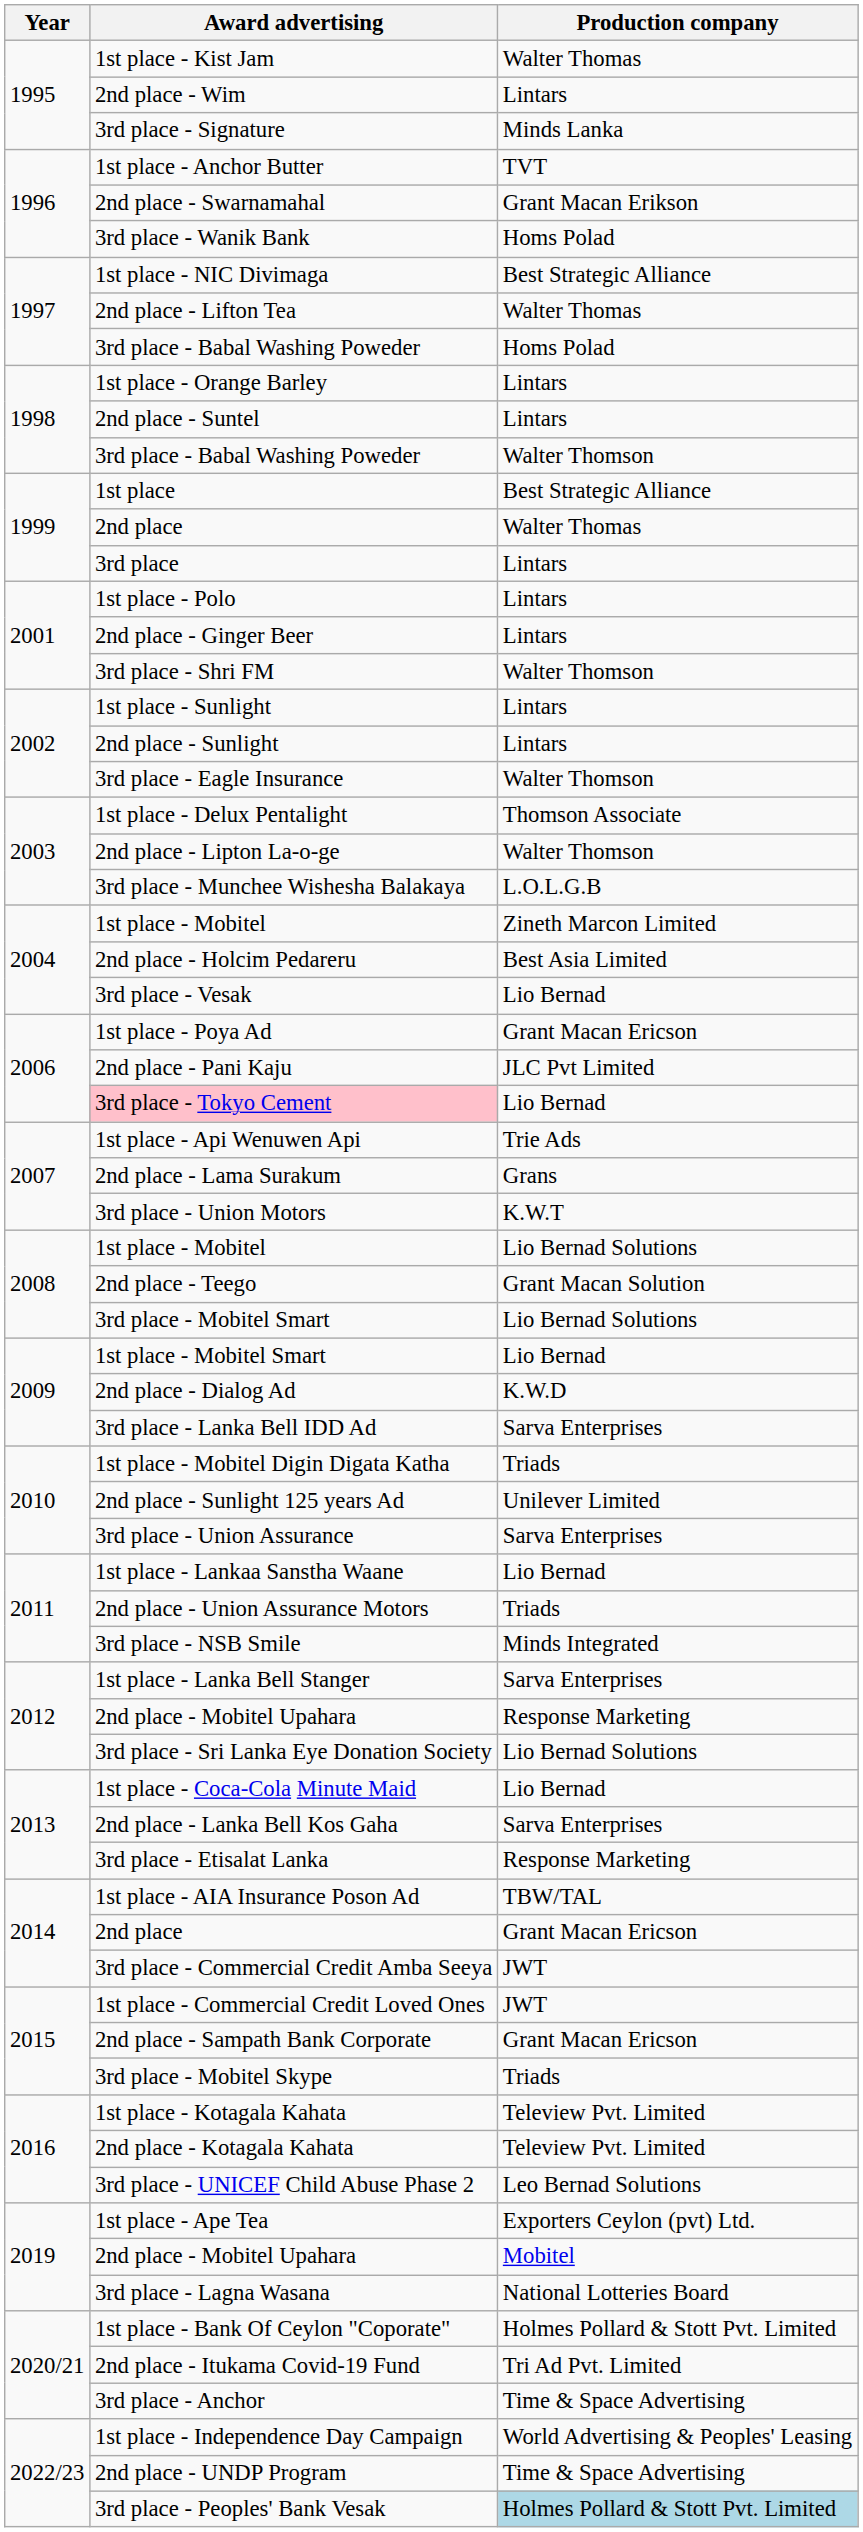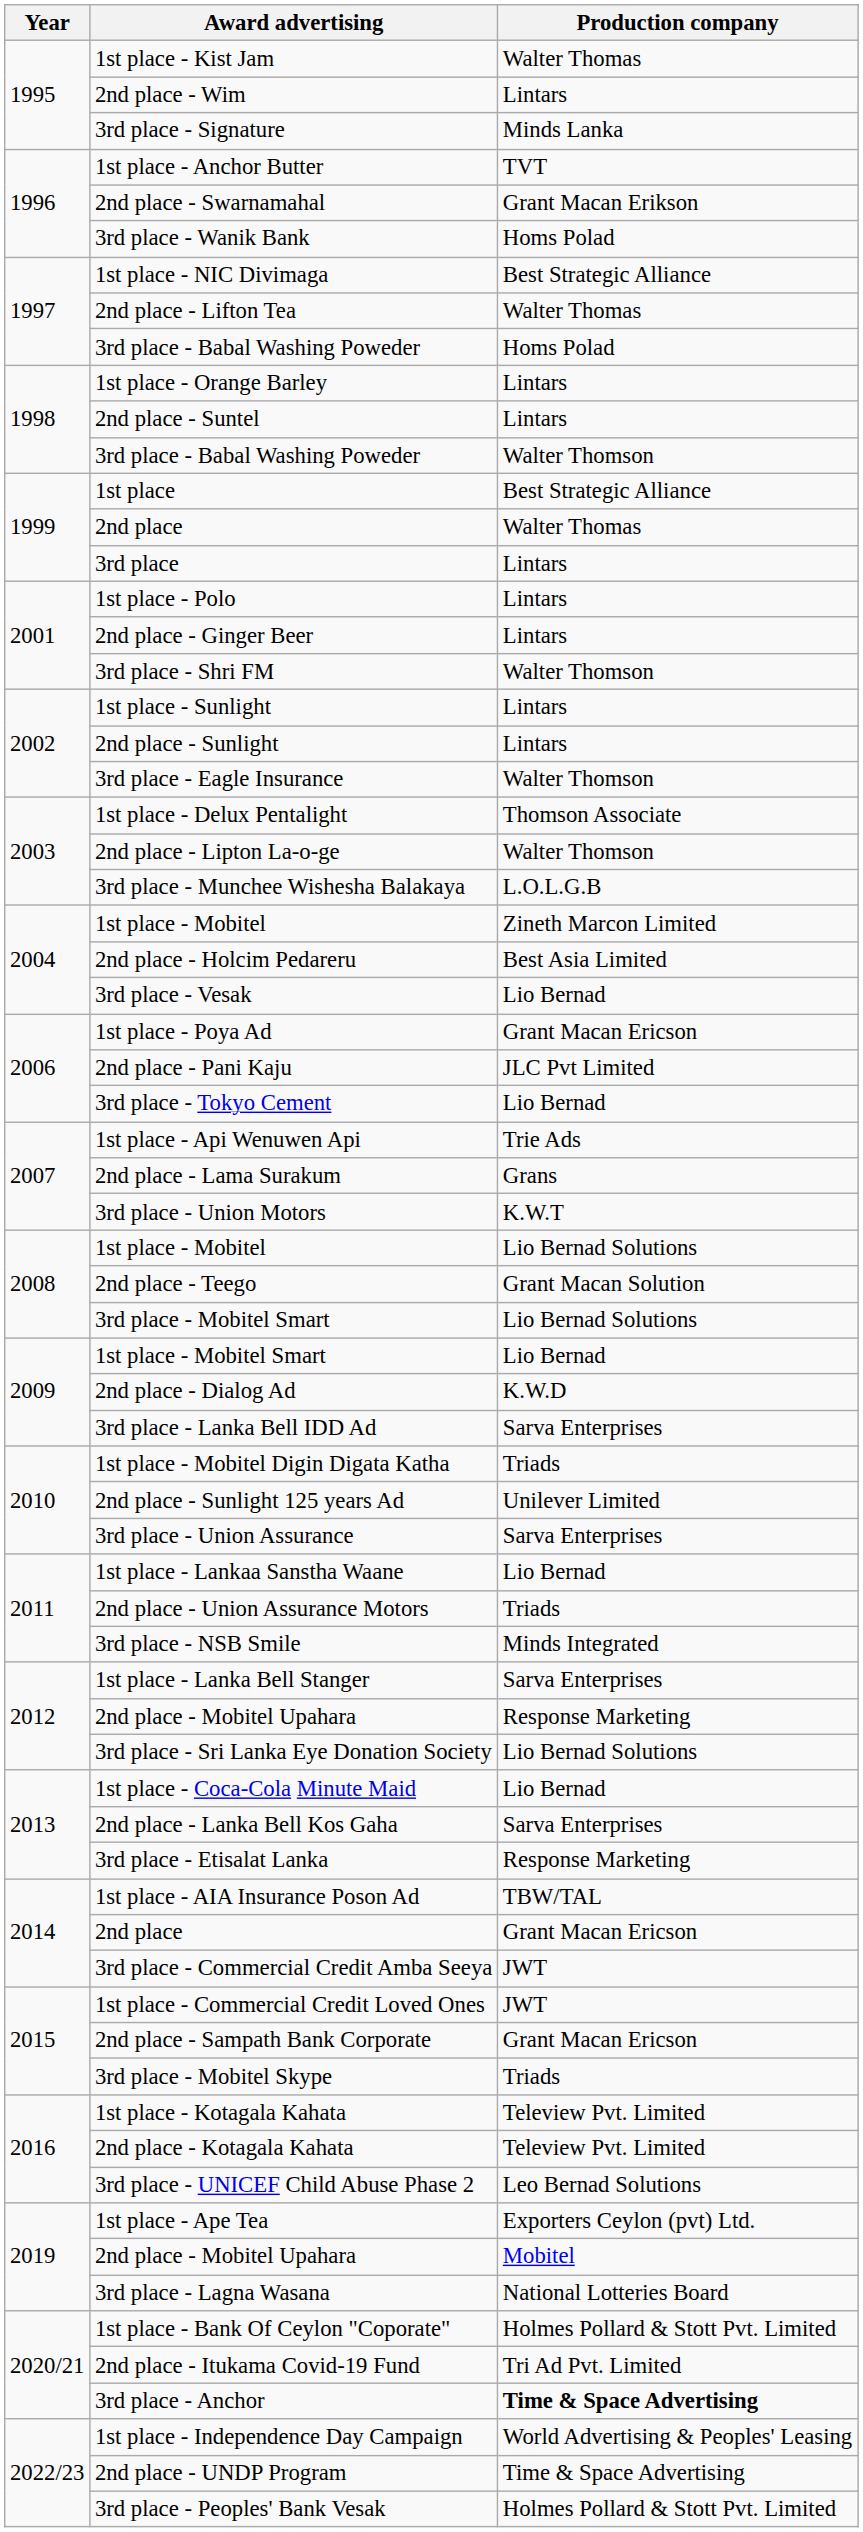(213, 1103) pink background -> (213, 1103) no background
(624, 2400) normal -> (630, 2400) bold
(669, 2508) lightblue background -> (669, 2508) no background
